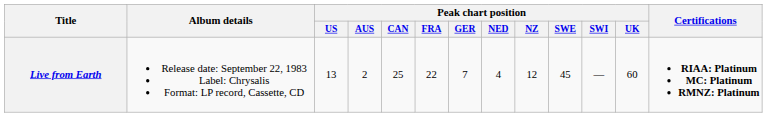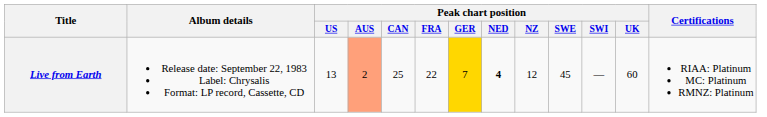(365, 74) no background -> (365, 74) lightsalmon background
(465, 74) no background -> (465, 74) gold background
(498, 74) normal -> (498, 74) bold
(705, 81) bold -> (703, 81) normal
